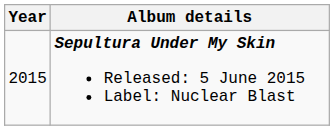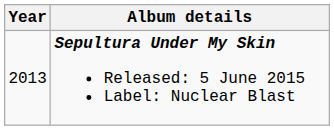(28, 78) 2015 -> (28, 78) 2013
